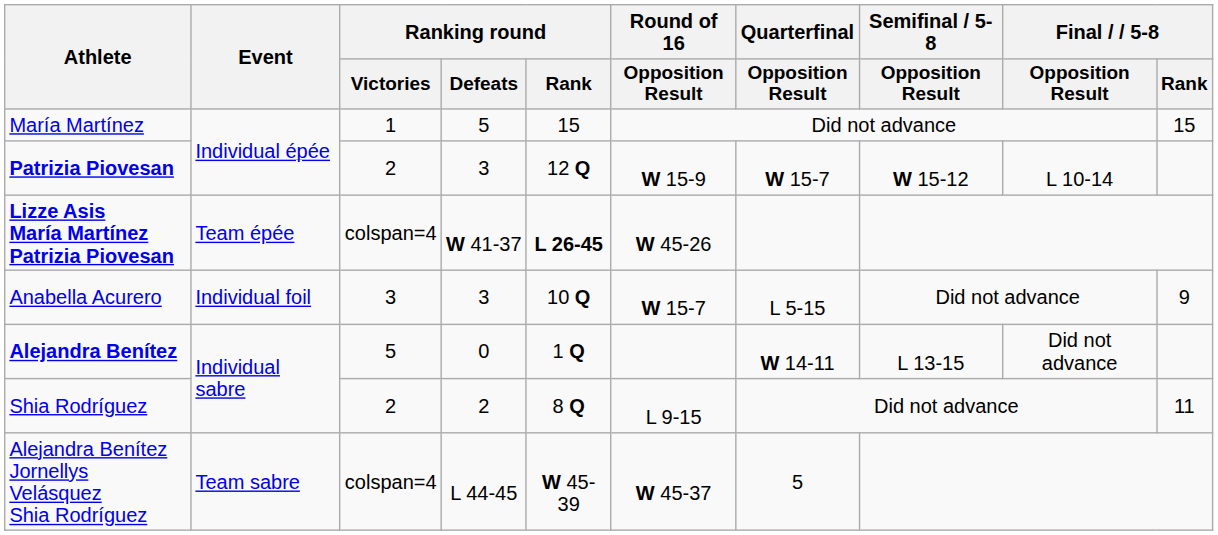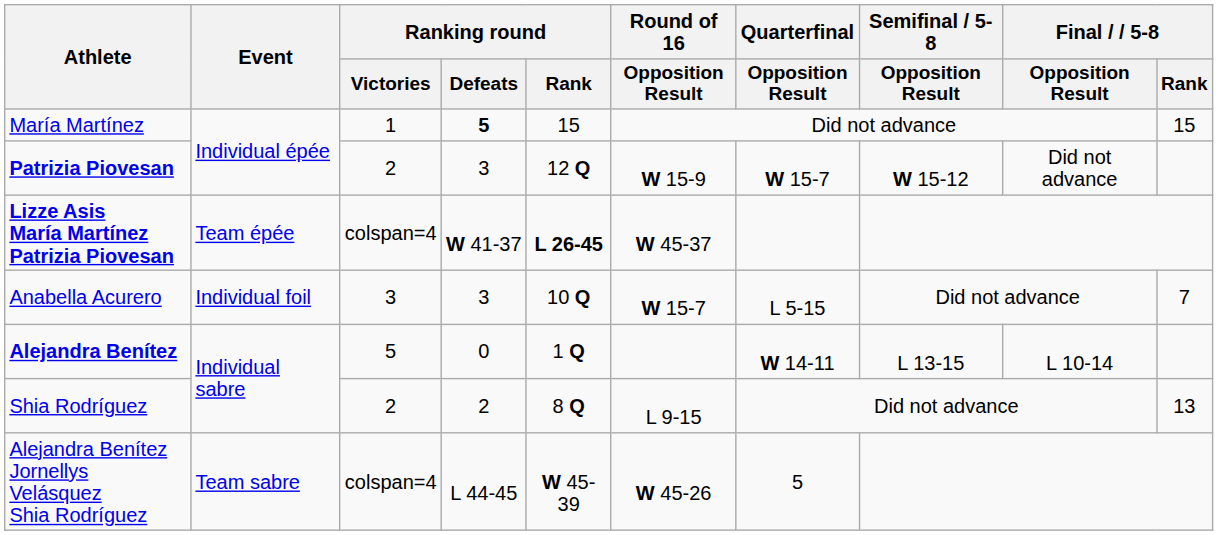(484, 125) normal -> (484, 125) bold
(1080, 179) L 10-14 -> (1080, 168) Did not advance
(674, 244) W 45-26 -> (674, 244) W 45-37
(1184, 298) 9 -> (1184, 298) 7
(1080, 352) Did not advance -> (1080, 363) L 10-14
(1184, 406) 11 -> (1184, 406) 13
(674, 493) W 45-37 -> (674, 493) W 45-26
